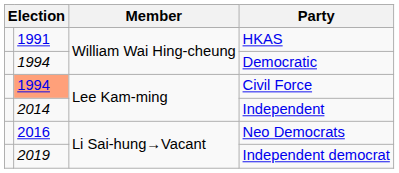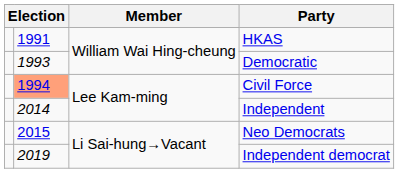(34, 62) 1994 -> (34, 62) 1993
(34, 132) 2016 -> (34, 132) 2015
